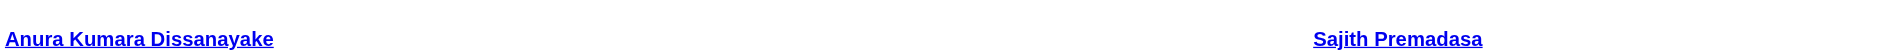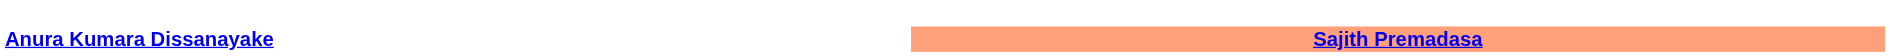(1398, 39) no background -> (1398, 39) lightsalmon background
